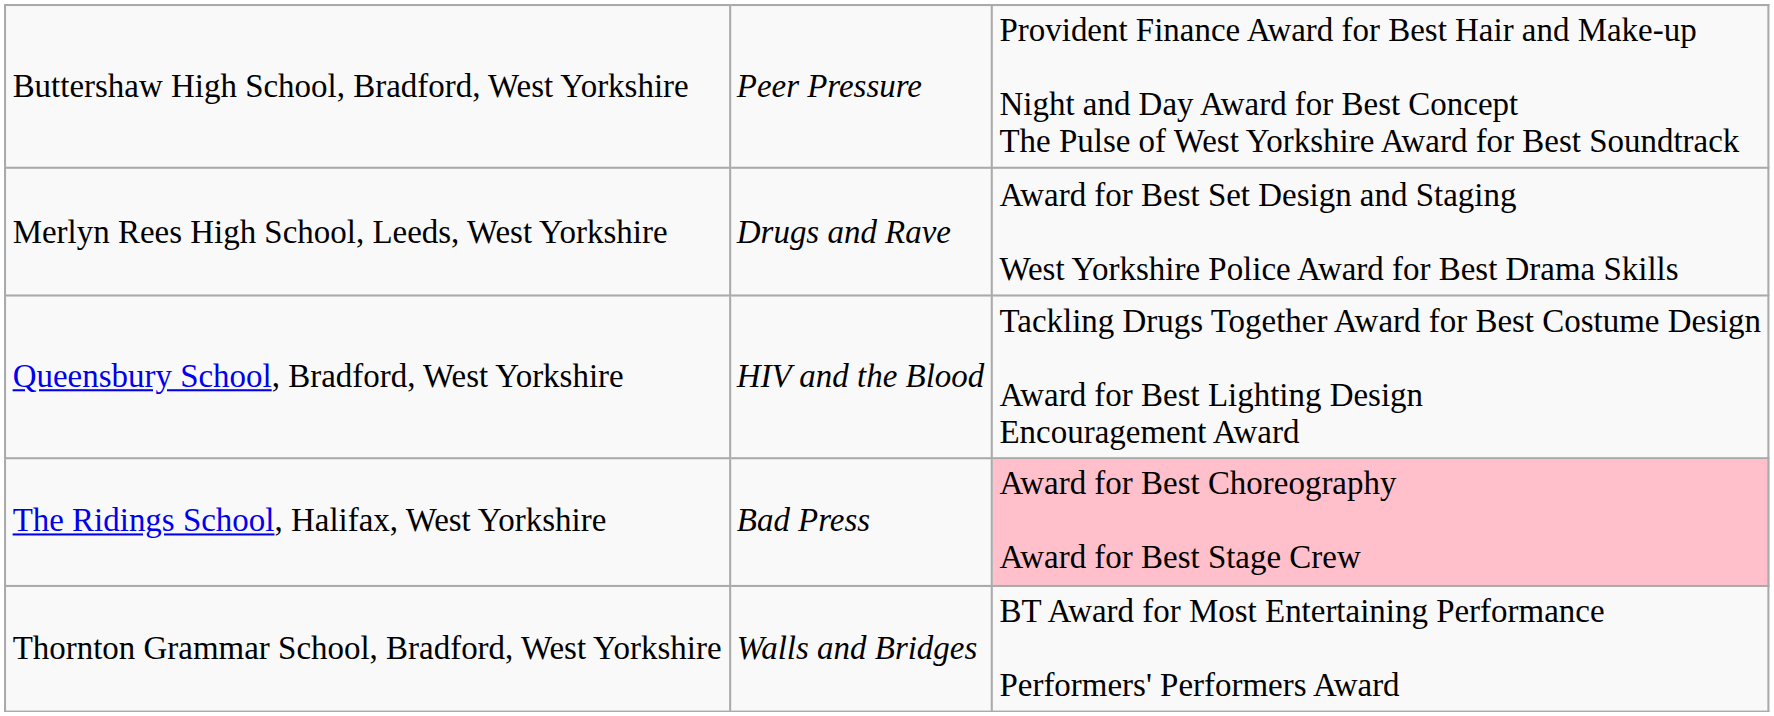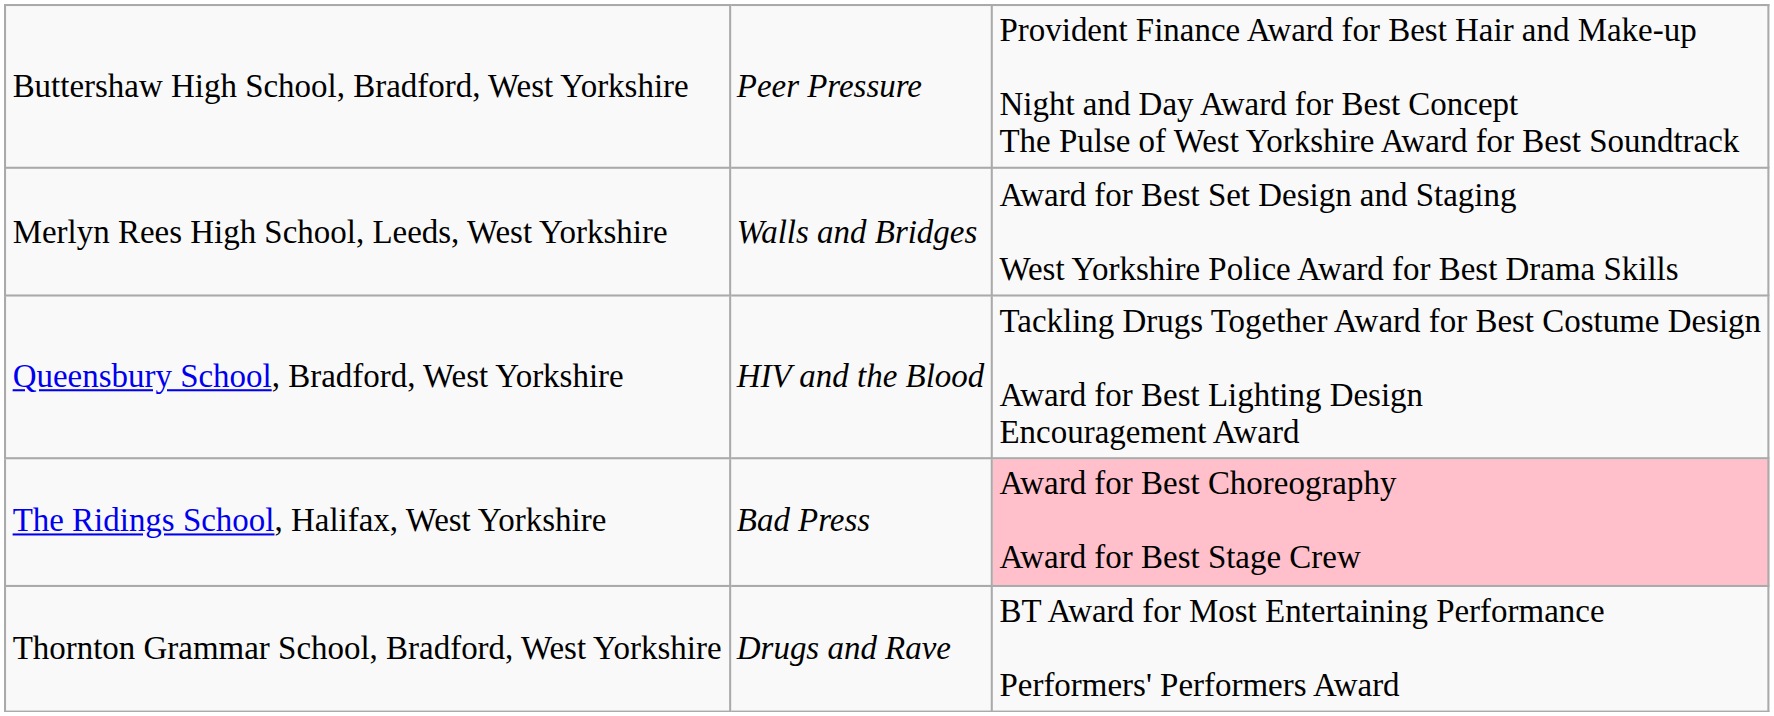(844, 231) Drugs and Rave -> (857, 231) Walls and Bridges
(857, 647) Walls and Bridges -> (844, 647) Drugs and Rave
